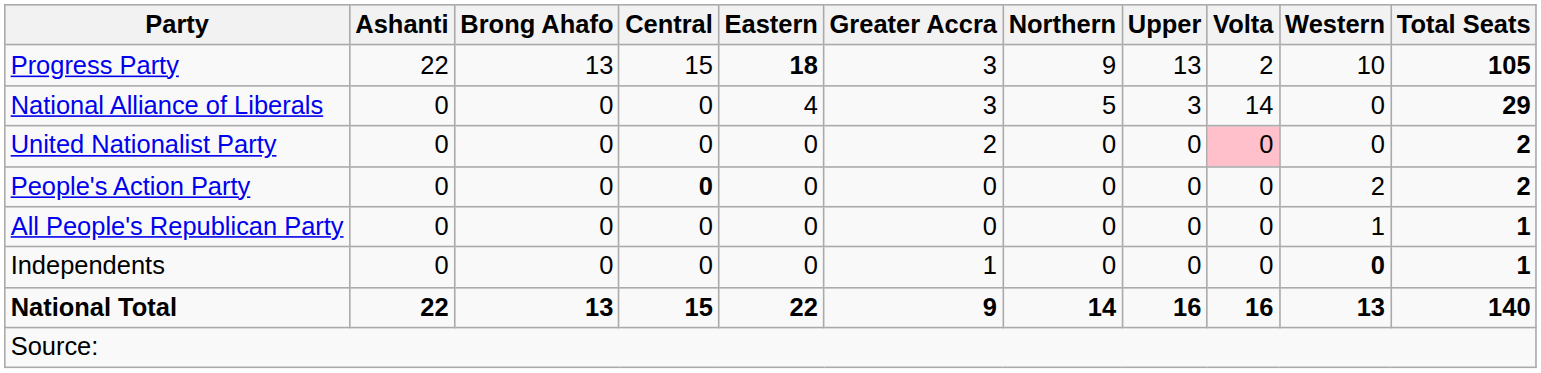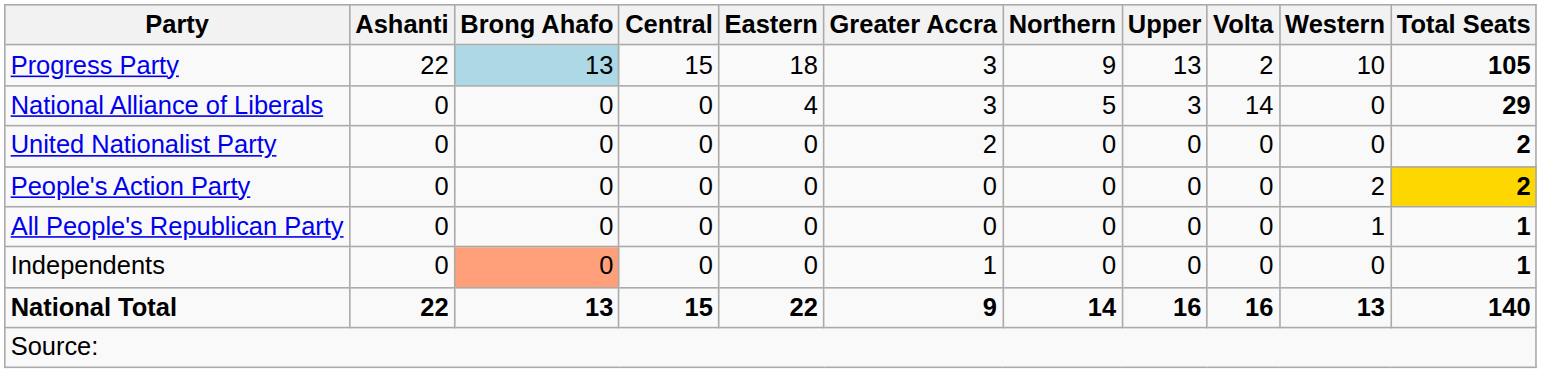(599, 65) no background -> (599, 65) lightblue background
(804, 65) bold -> (804, 65) normal
(1266, 145) pink background -> (1266, 145) no background
(706, 186) bold -> (706, 186) normal
(1523, 186) no background -> (1523, 186) gold background
(606, 266) no background -> (606, 266) lightsalmon background
(1378, 266) bold -> (1378, 266) normal
